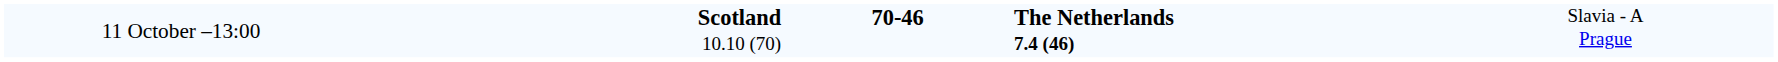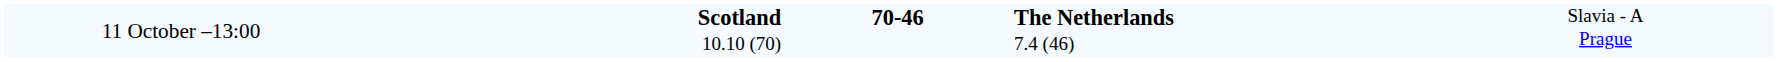(1044, 44) bold -> (1044, 44) normal
